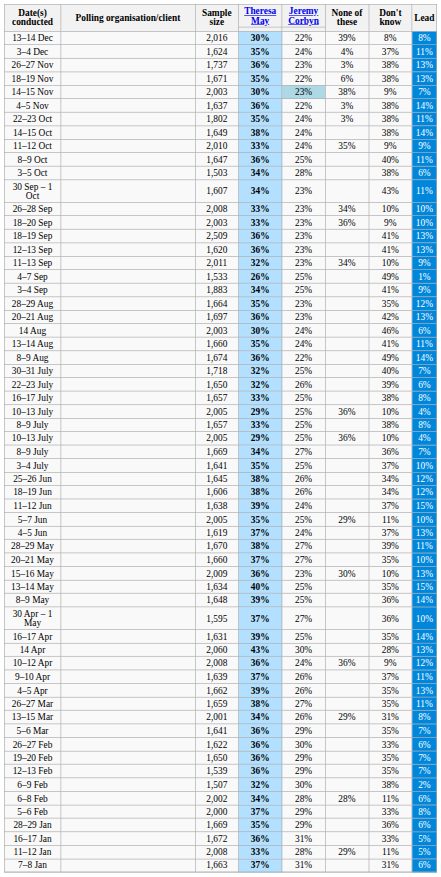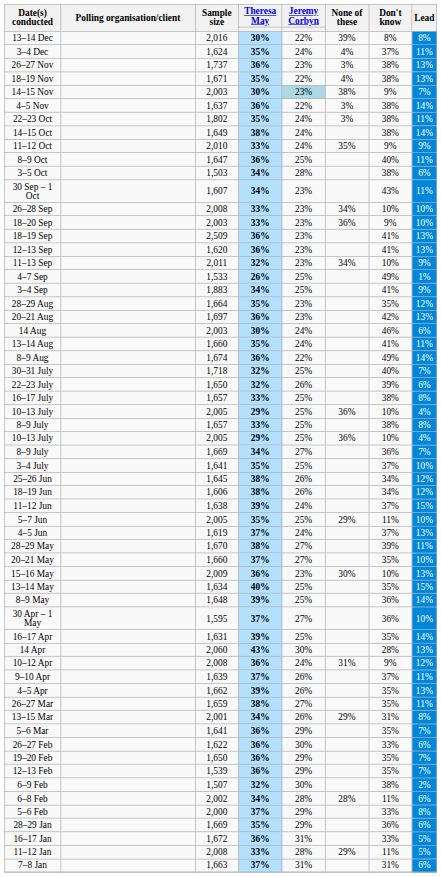(347, 79) 6% -> (347, 79) 4%
(347, 664) 36% -> (347, 664) 31%
